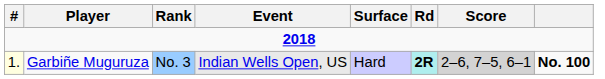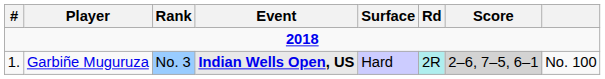(14, 62) lightyellow background -> (14, 62) no background
(273, 62) normal -> (276, 62) bold
(424, 62) bold -> (431, 62) normal
(564, 62) bold -> (571, 62) normal
